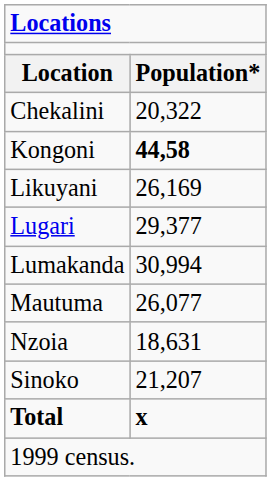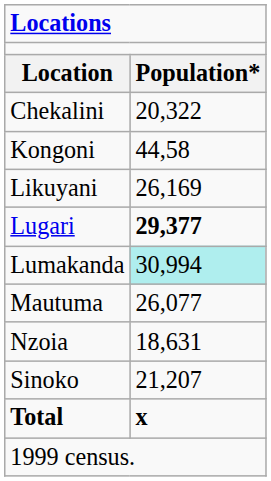(163, 149) bold -> (163, 149) normal
(169, 226) normal -> (169, 226) bold
(169, 264) no background -> (169, 264) paleturquoise background
